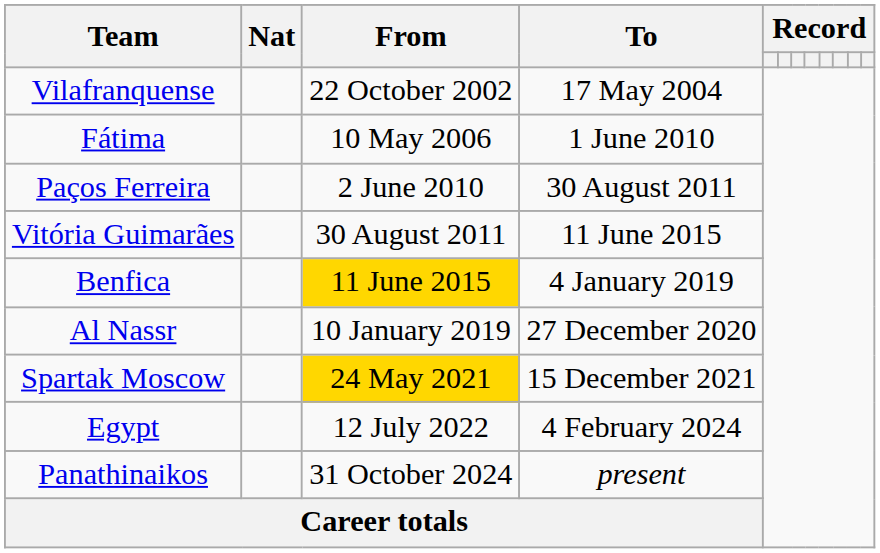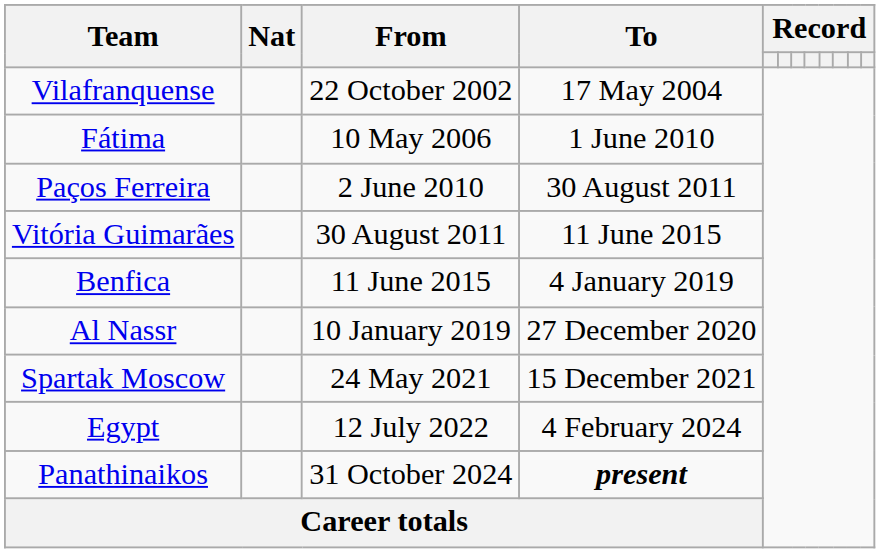(411, 282) gold background -> (411, 282) no background
(411, 378) gold background -> (411, 378) no background
(641, 474) normal -> (641, 474) bold
